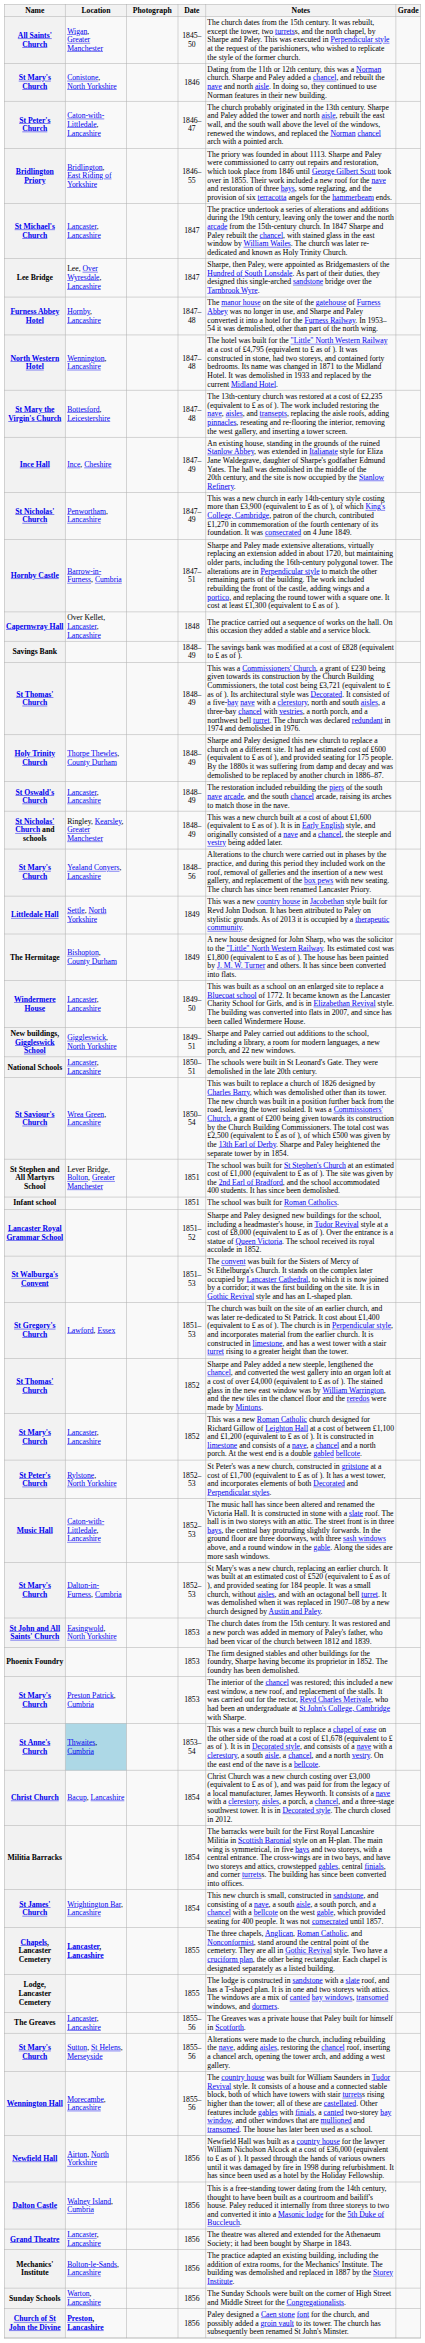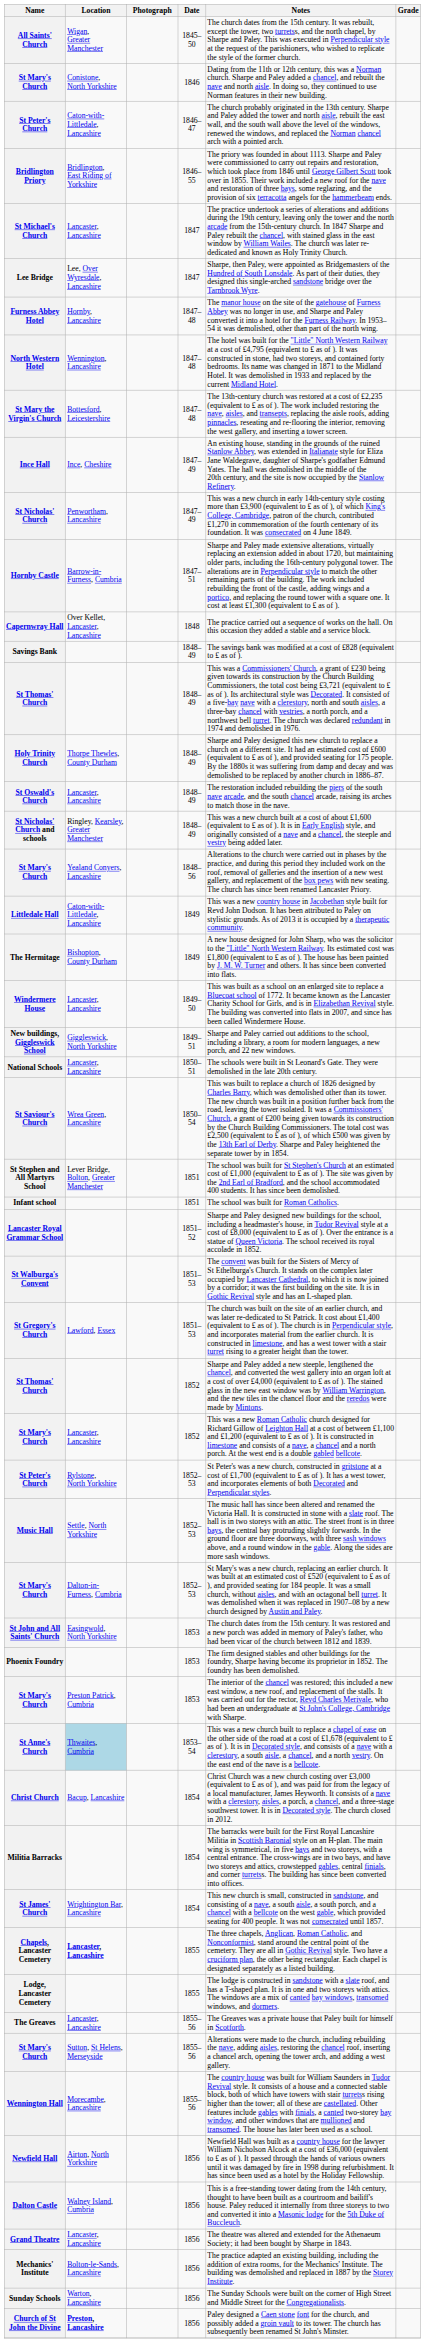(87, 915) Settle, North Yorkshire -> (86, 915) Caton-with-Littledale, Lancashire
(86, 1530) Caton-with-Littledale, Lancashire -> (87, 1530) Settle, North Yorkshire
